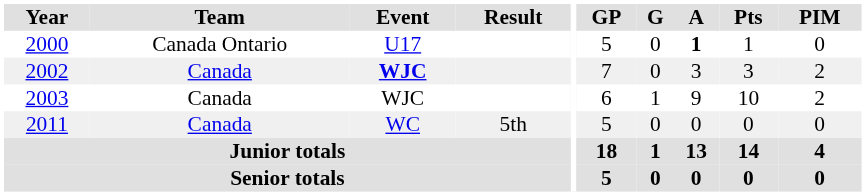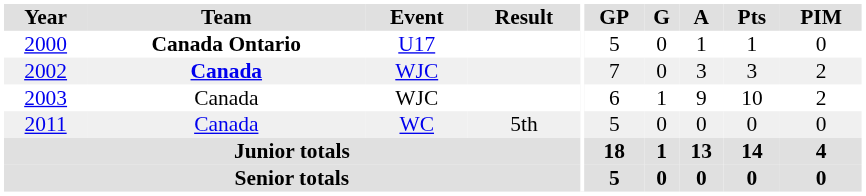(220, 44) normal -> (226, 44) bold
(696, 44) bold -> (701, 44) normal
(220, 70) normal -> (226, 70) bold
(403, 70) bold -> (417, 70) normal
